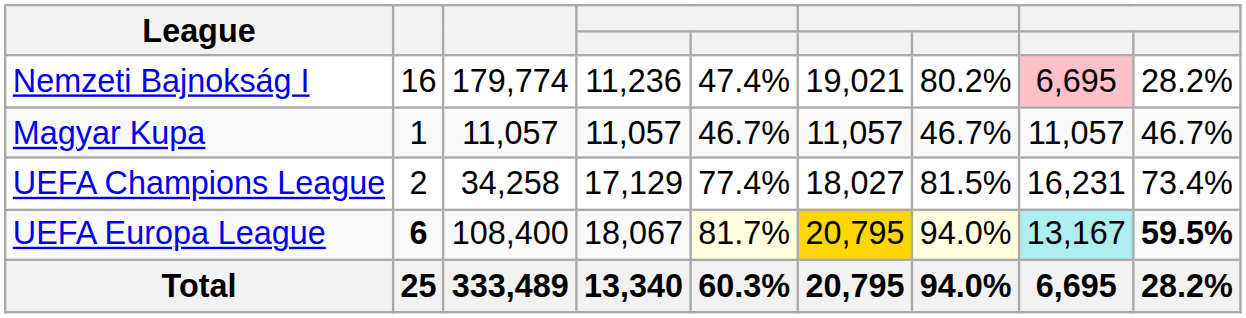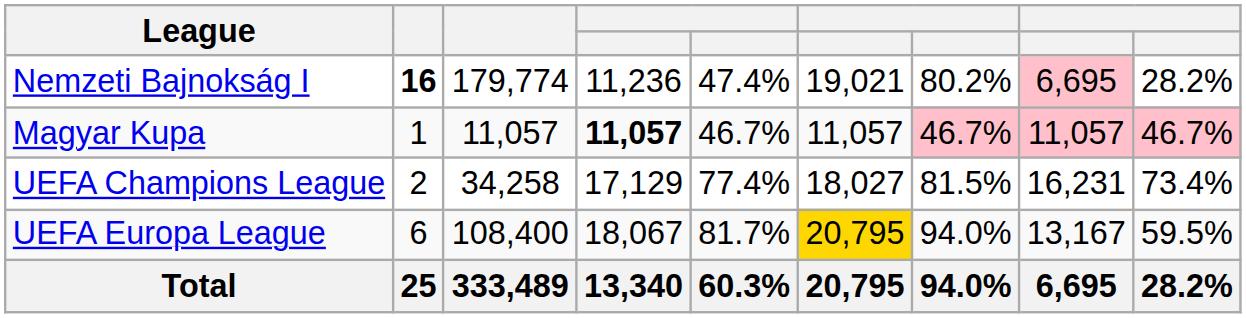(418, 81) normal -> (418, 81) bold
(634, 132) normal -> (634, 132) bold
(966, 132) no background -> (966, 132) pink background
(1076, 132) no background -> (1076, 132) pink background
(1187, 132) no background -> (1187, 132) pink background
(418, 234) bold -> (418, 234) normal
(744, 234) lightyellow background -> (744, 234) no background
(966, 234) lightyellow background -> (966, 234) no background
(1076, 234) paleturquoise background -> (1076, 234) no background
(1187, 234) bold -> (1187, 234) normal
